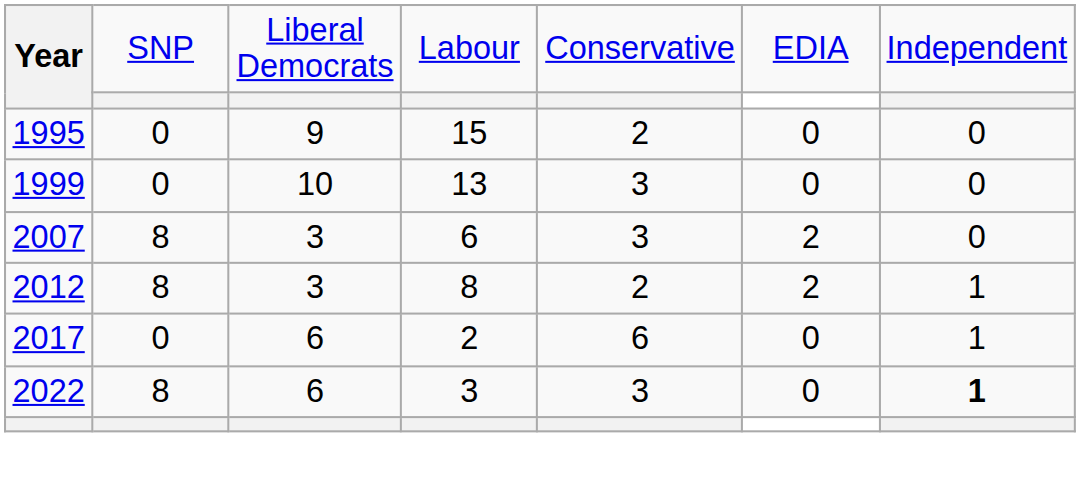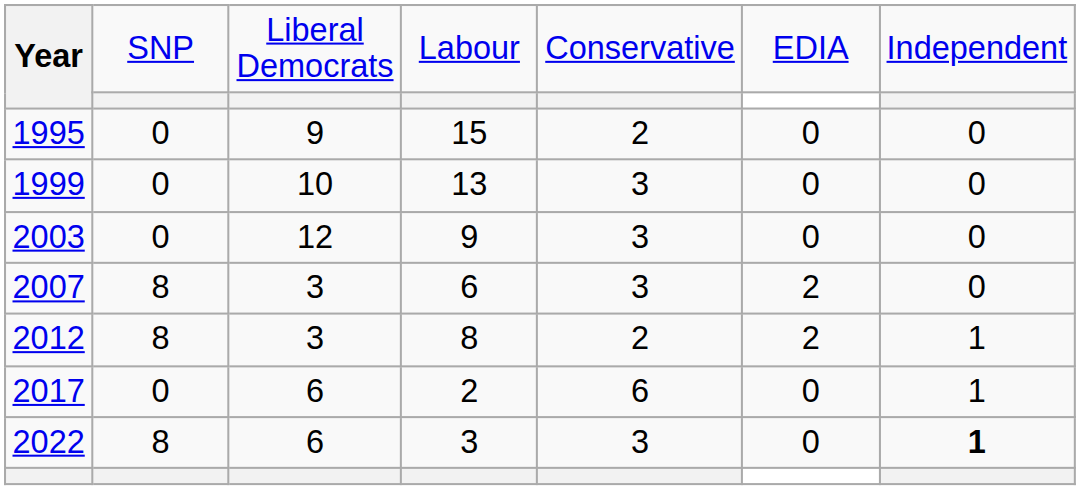+ row: (49, 236)
